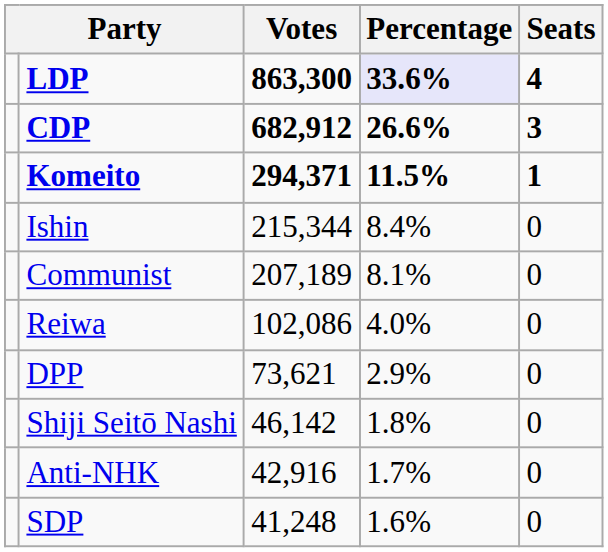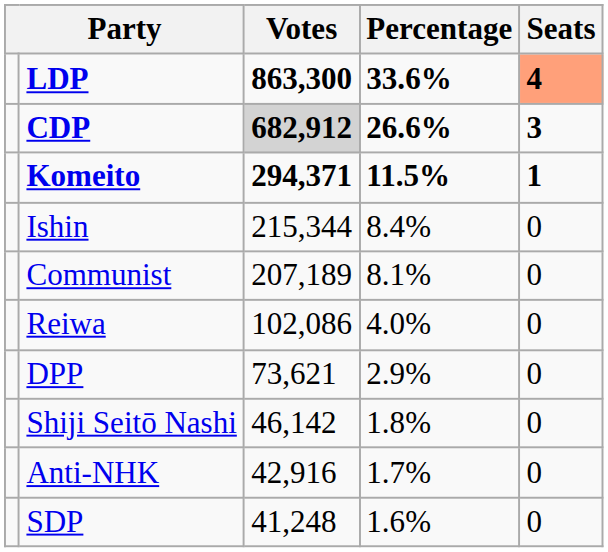(409, 78) lavender background -> (409, 78) no background
(534, 78) no background -> (534, 78) lightsalmon background
(302, 127) no background -> (302, 127) lightgrey background
